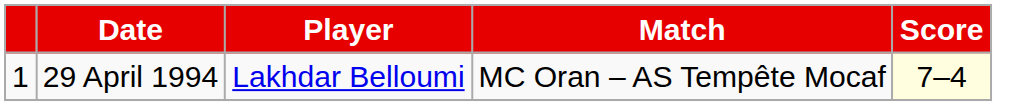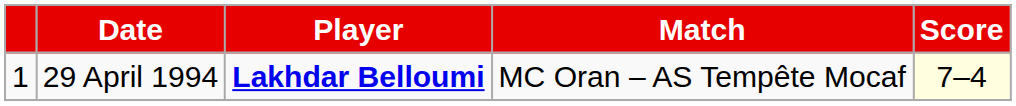(348, 77) normal -> (358, 77) bold
